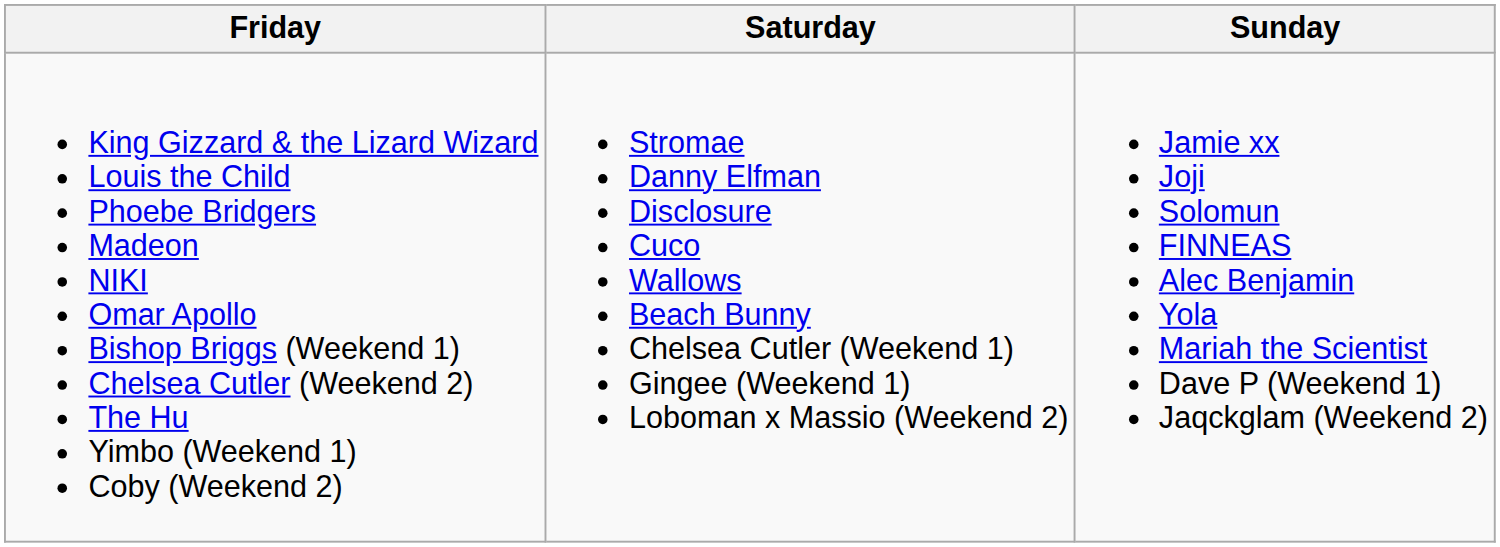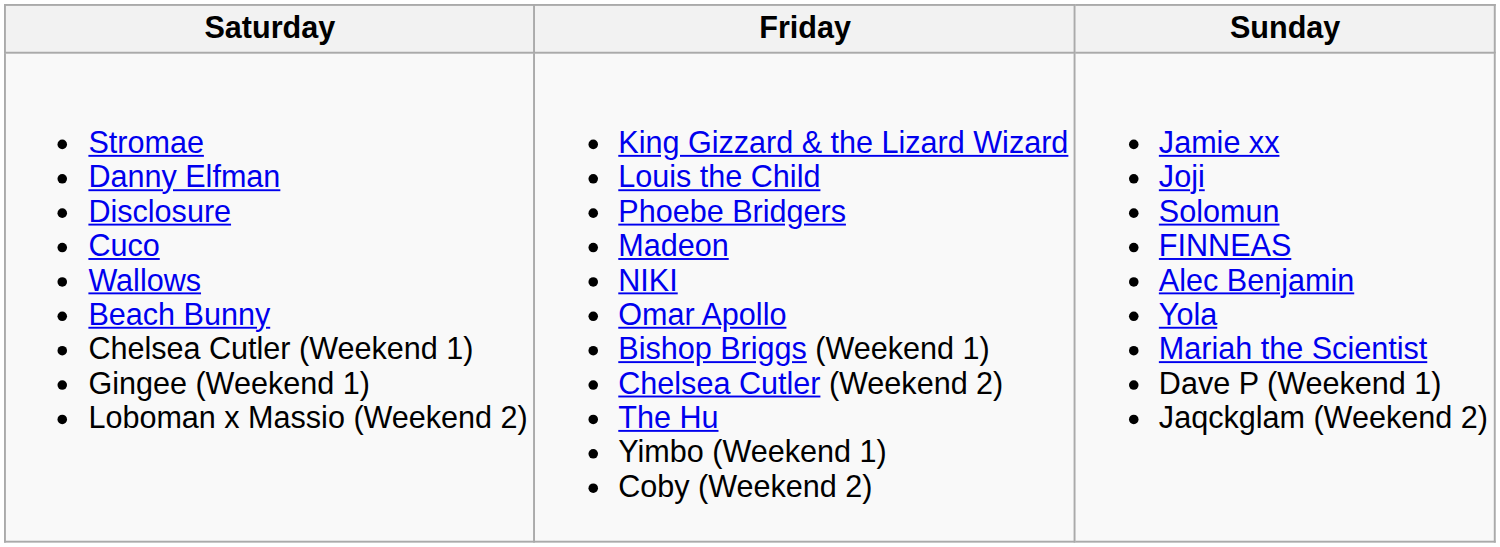columns swapped: (275, 28) <-> (810, 28)
